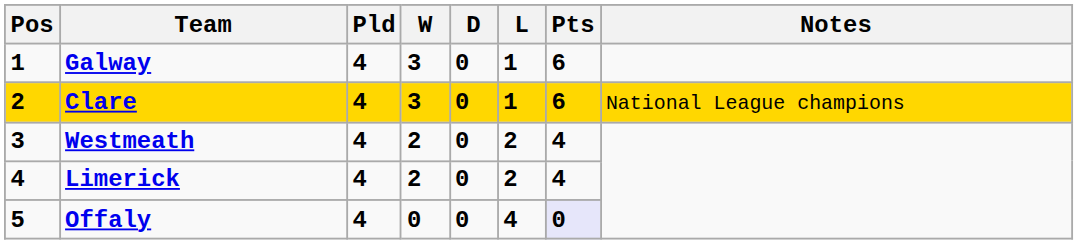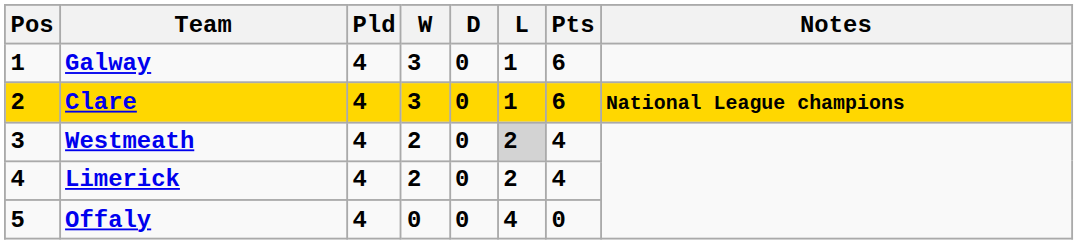(755, 103) normal -> (755, 102) bold
(510, 141) no background -> (510, 141) lightgrey background
(559, 219) lavender background -> (559, 219) no background
